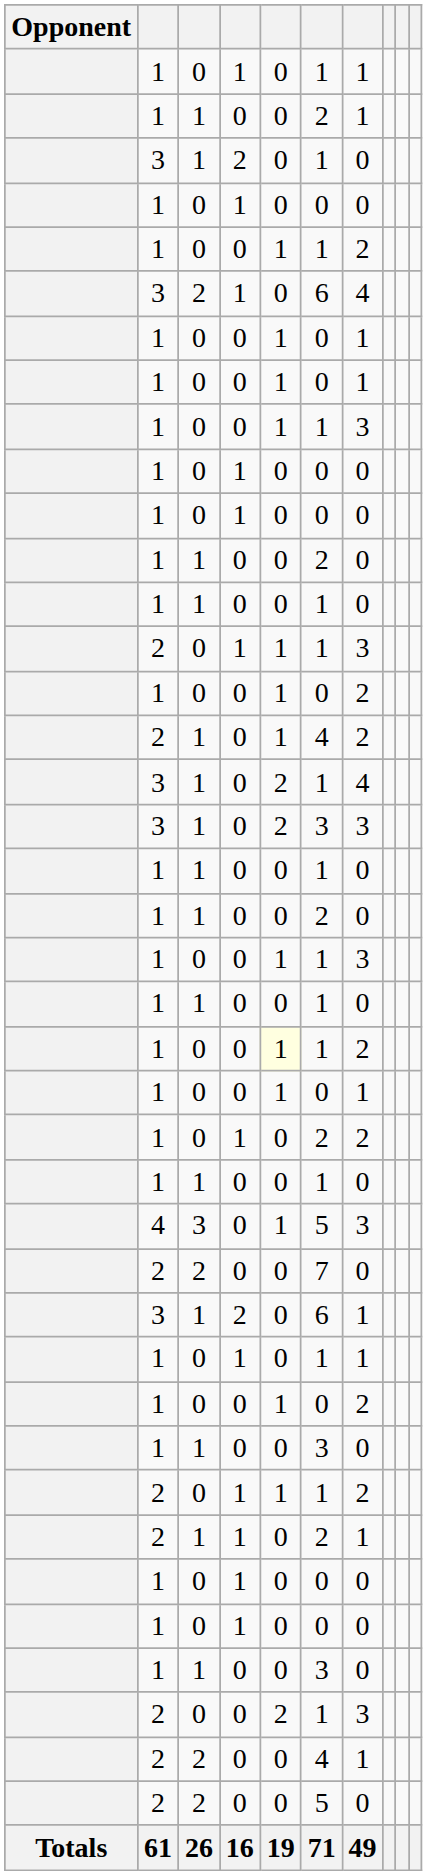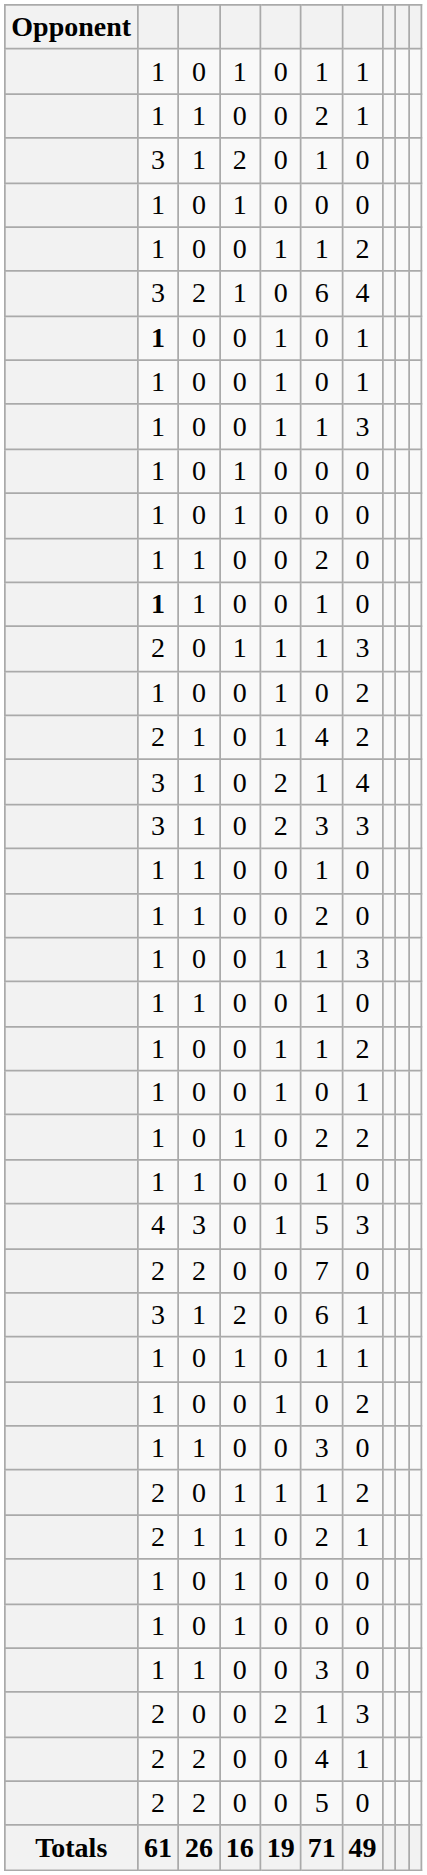(158, 337) normal -> (158, 337) bold
(158, 603) normal -> (158, 603) bold
(281, 1048) lightyellow background -> (281, 1048) no background
